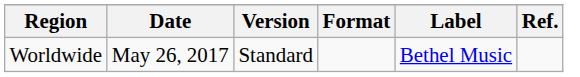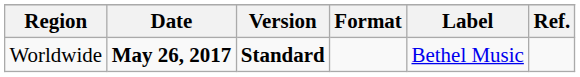(170, 54) normal -> (171, 54) bold
(276, 54) normal -> (283, 54) bold
